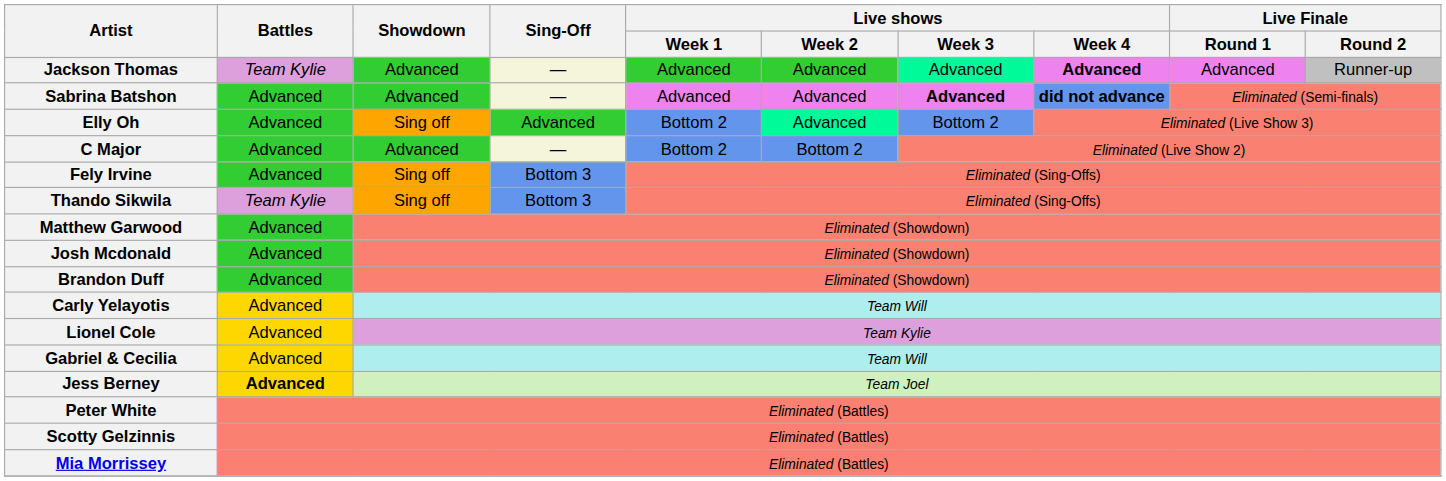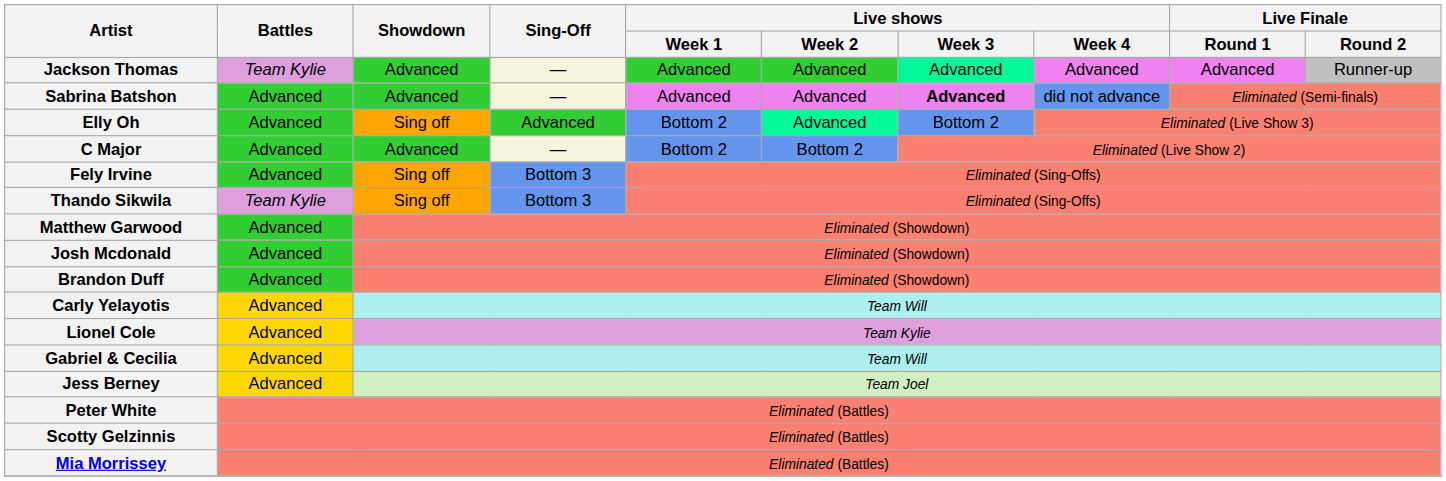(1102, 70) bold -> (1102, 70) normal
(1102, 97) bold -> (1102, 97) normal
(285, 384) bold -> (285, 384) normal
